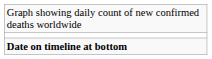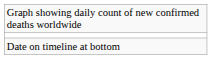(67, 46) bold -> (63, 46) normal
